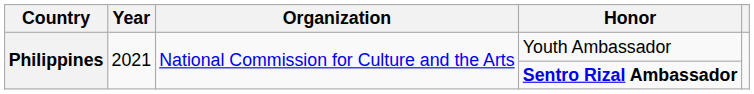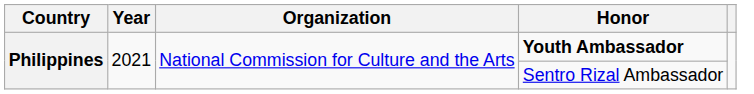(597, 46) normal -> (603, 46) bold
(630, 74) bold -> (623, 74) normal
